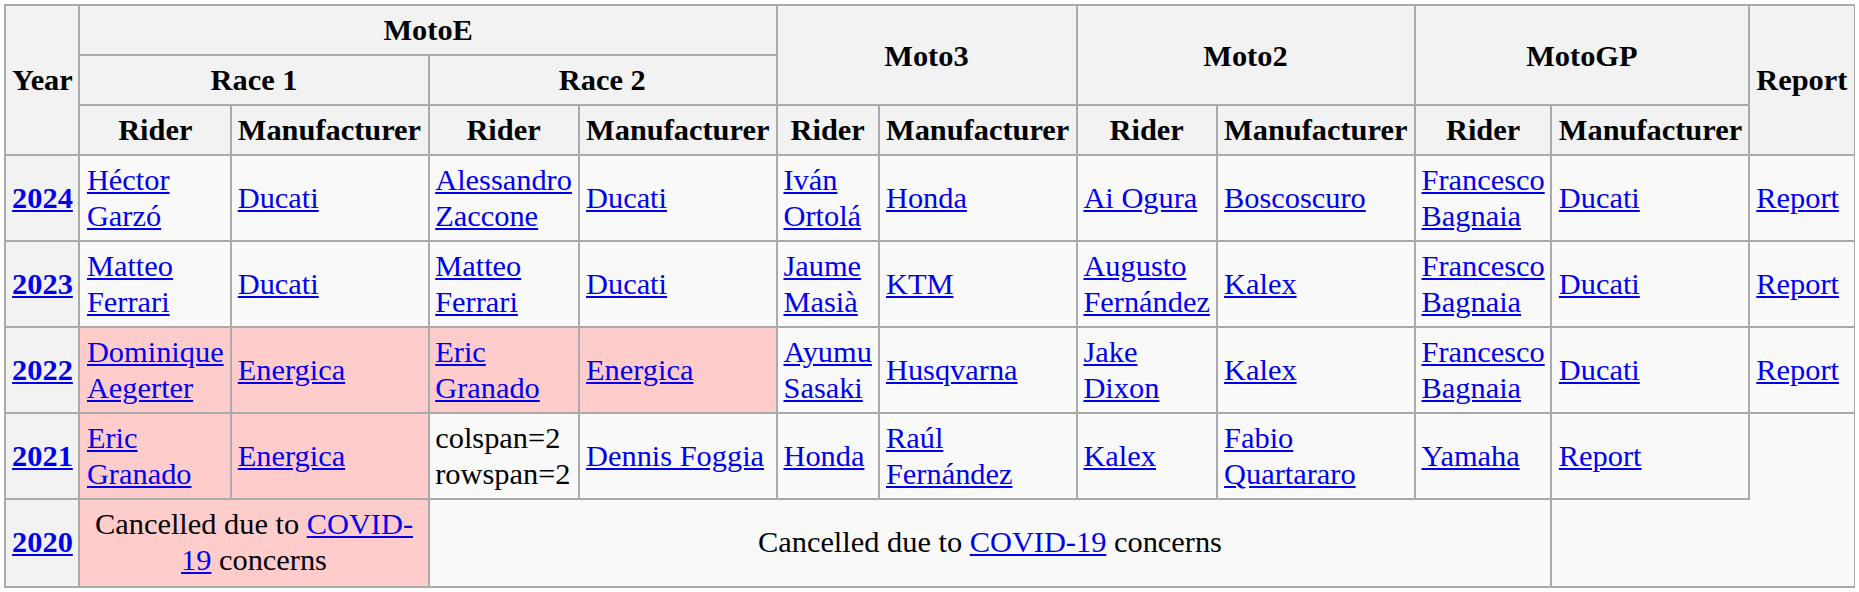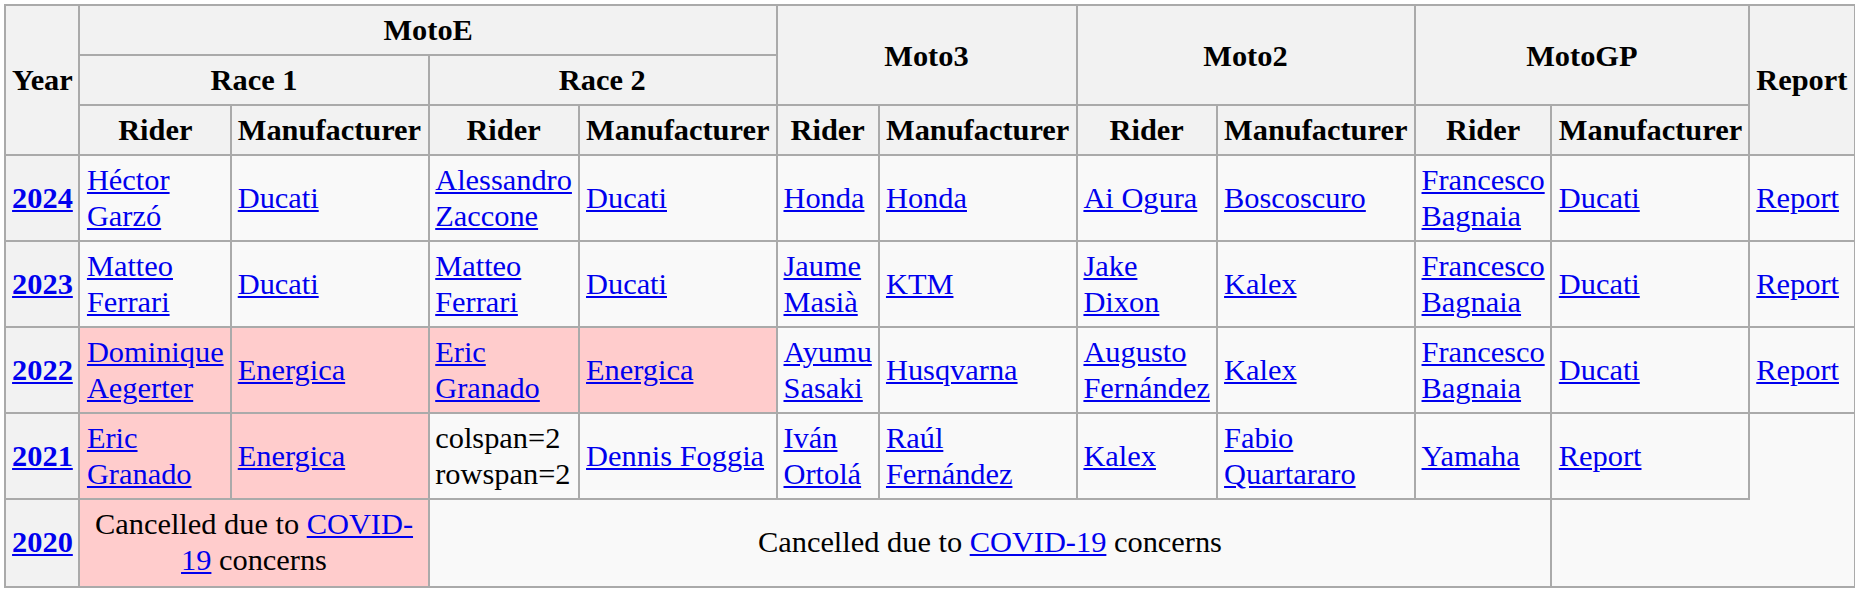(822, 198) Iván Ortolá -> (824, 198) Honda
(1147, 284) Augusto Fernández -> (1121, 284) Jake Dixon
(1121, 370) Jake Dixon -> (1147, 370) Augusto Fernández
(824, 456) Honda -> (822, 456) Iván Ortolá
